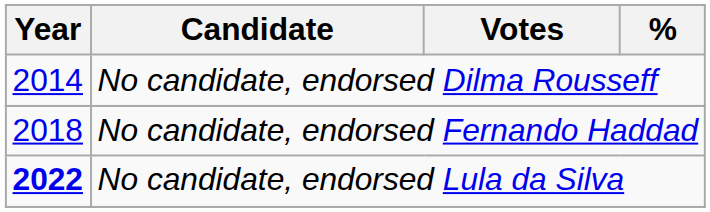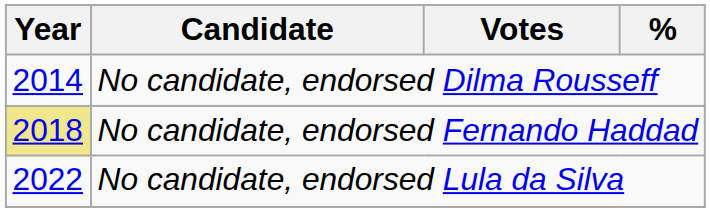(48, 130) no background -> (48, 130) khaki background
(48, 180) bold -> (48, 180) normal
